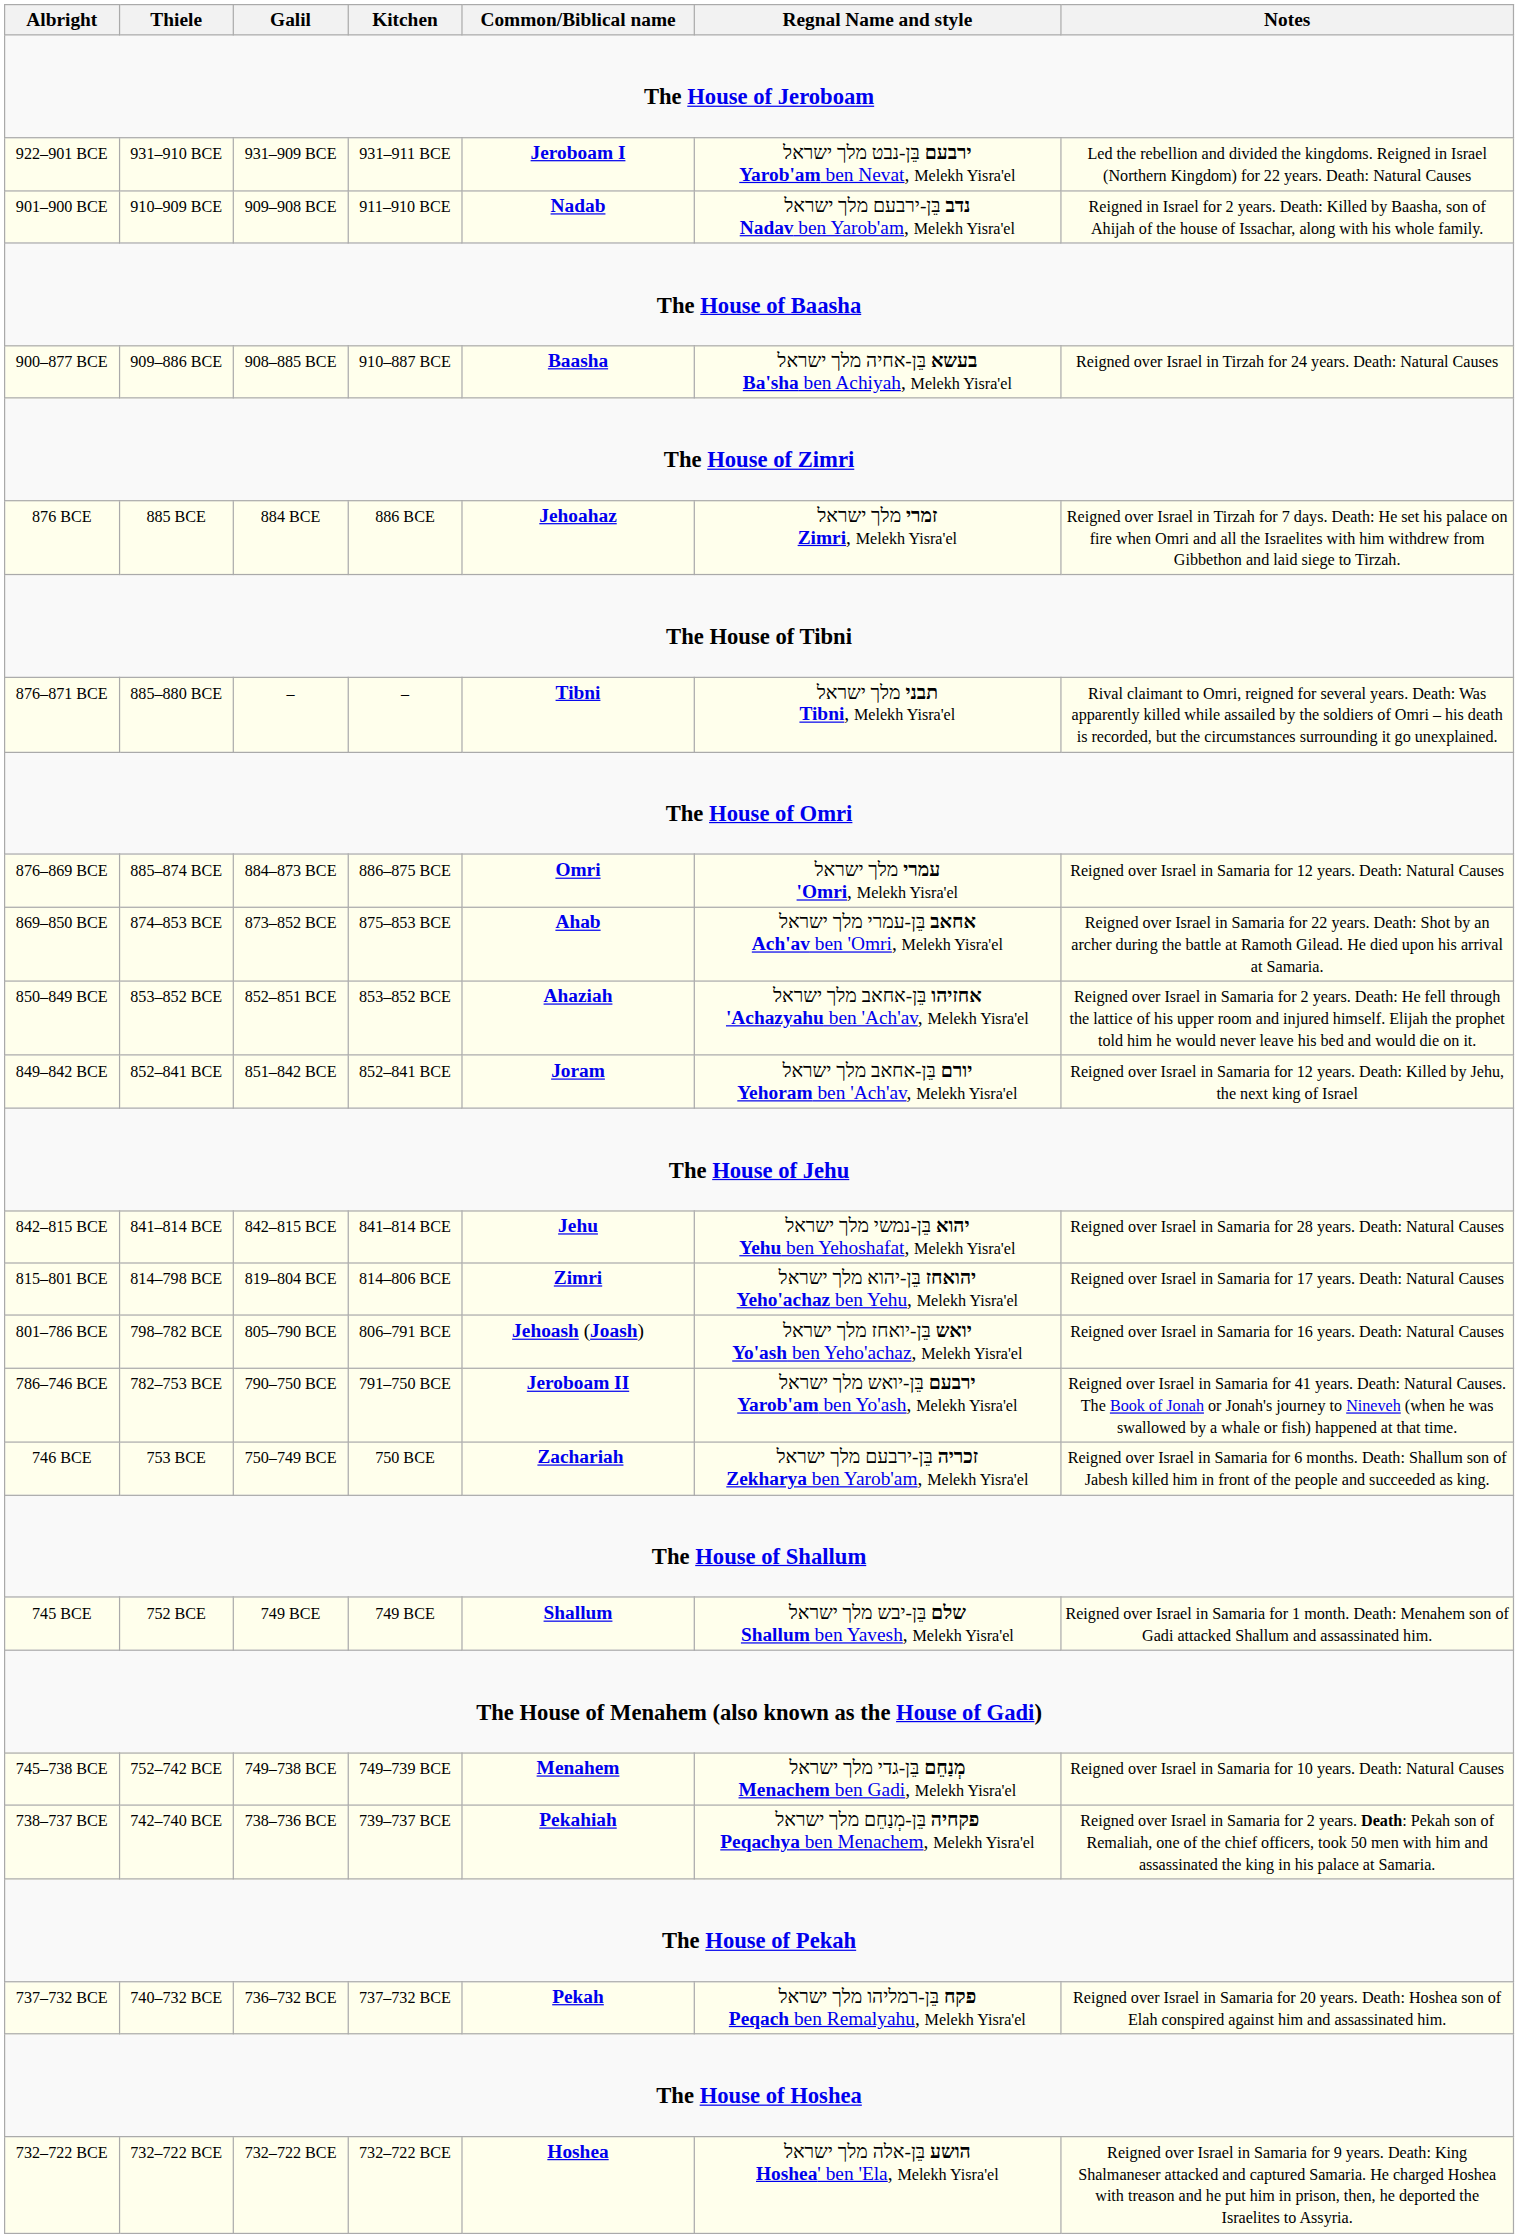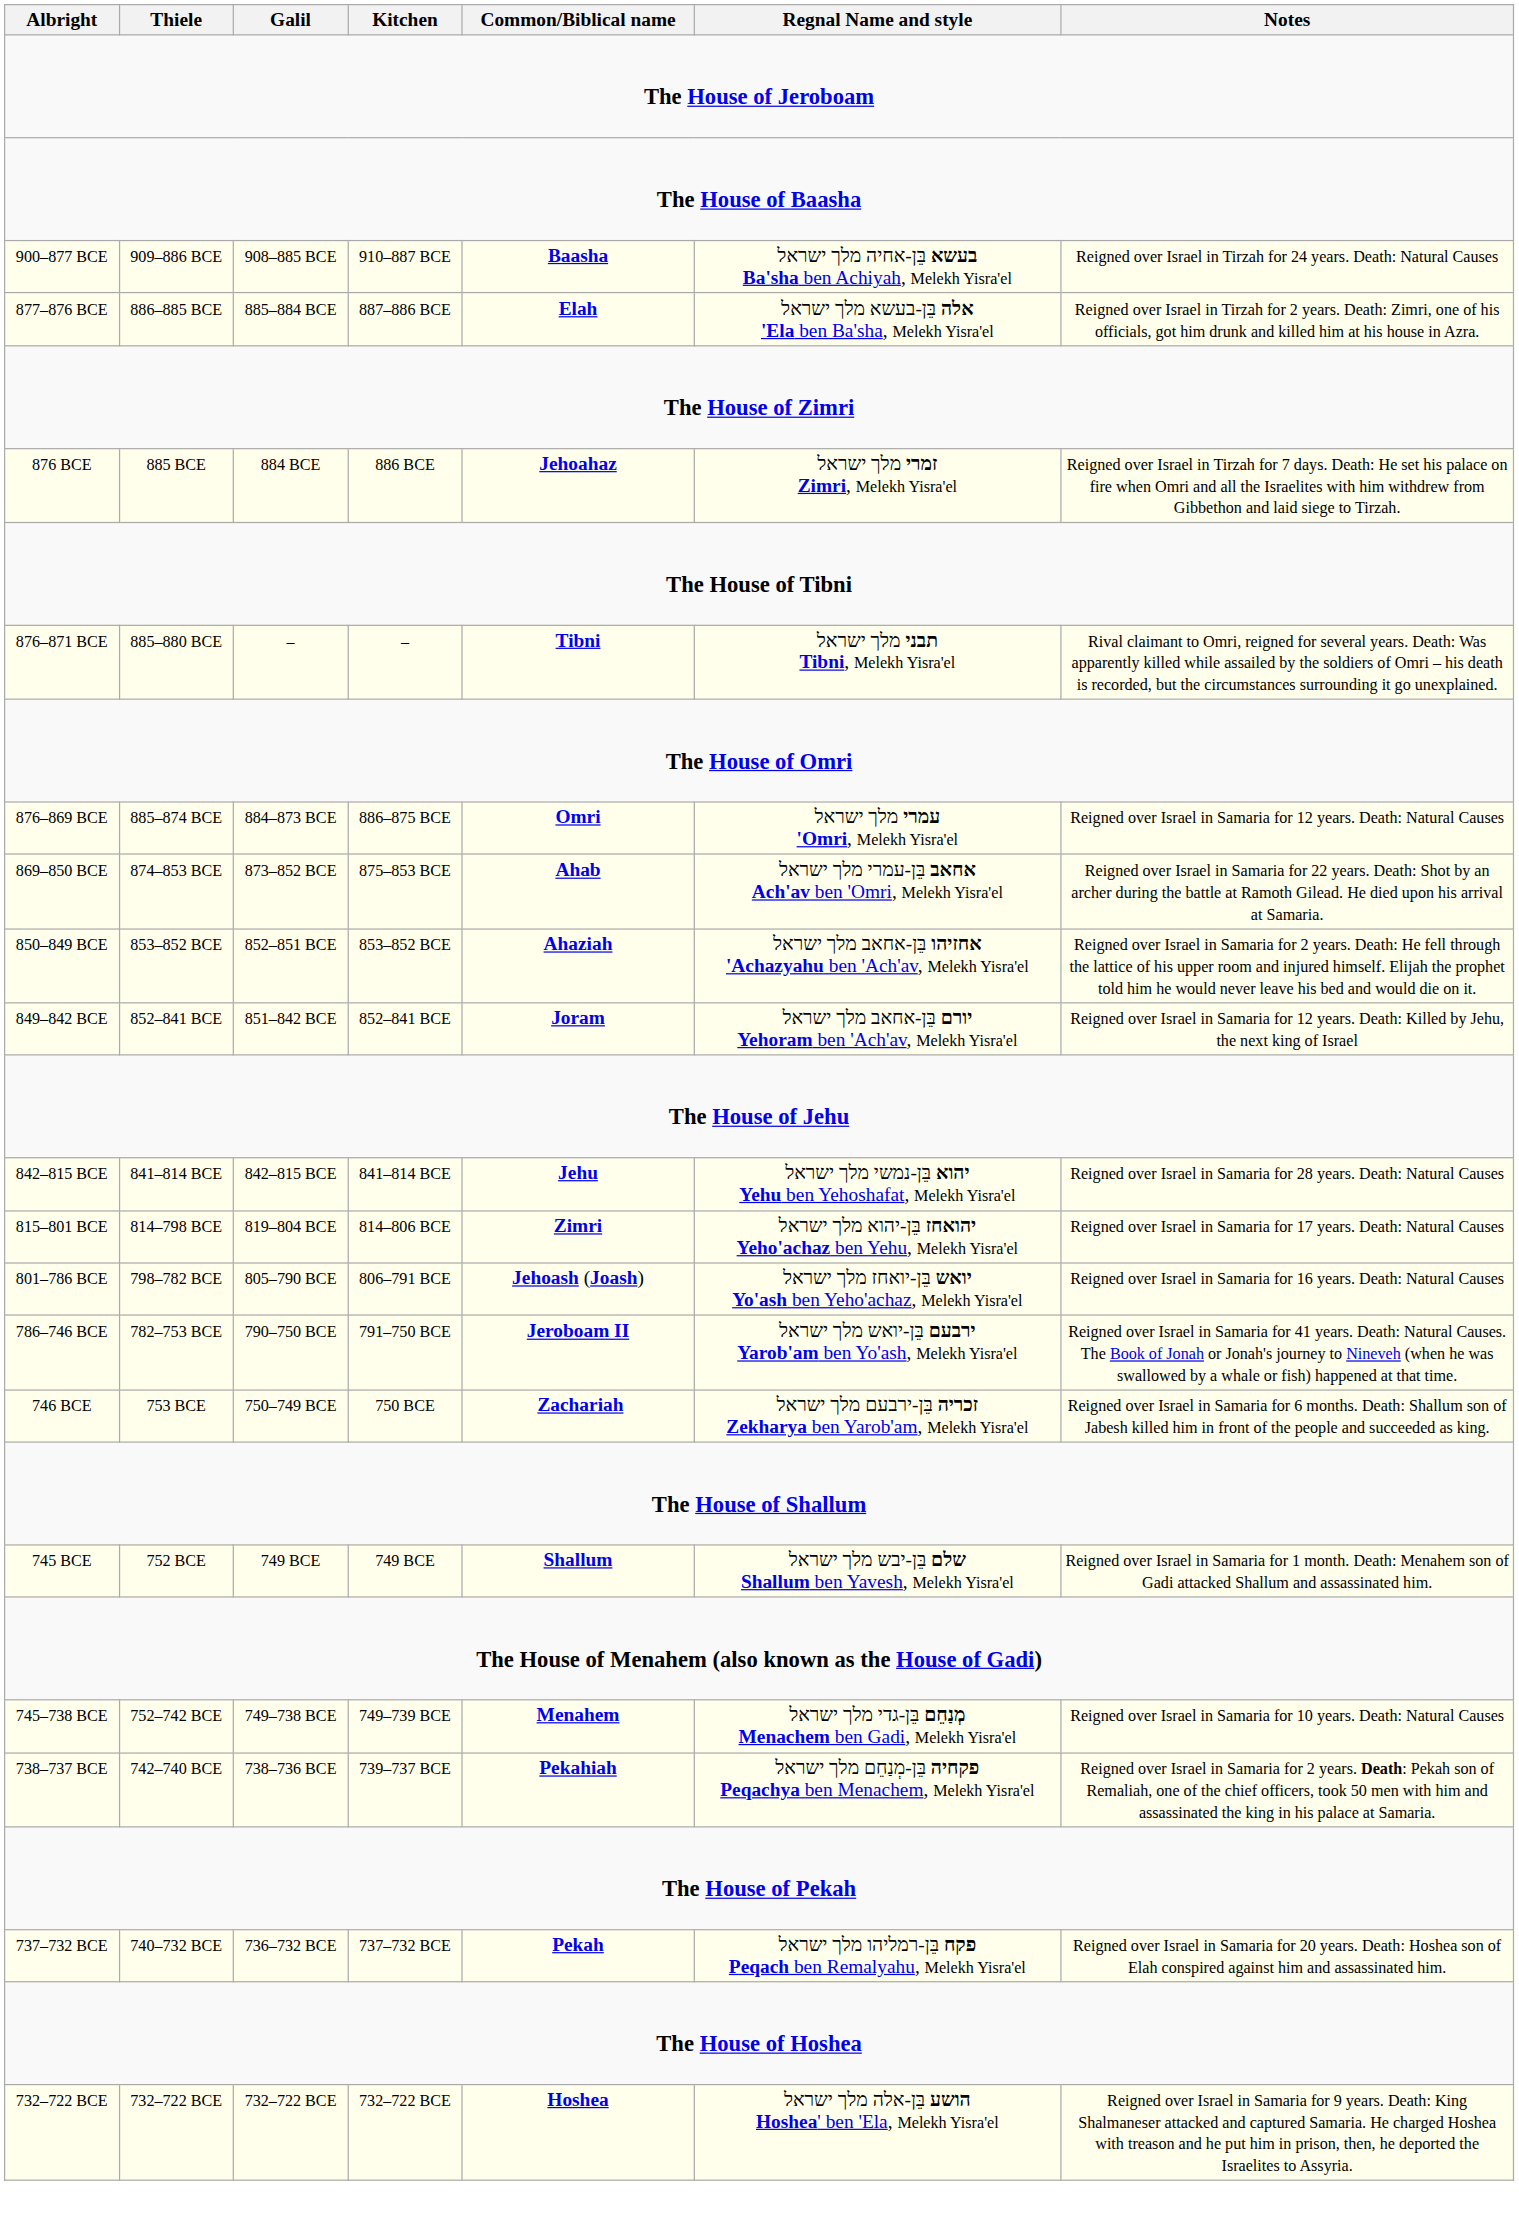- row: (62, 154)
- row: (62, 206)
+ row: (62, 309)
